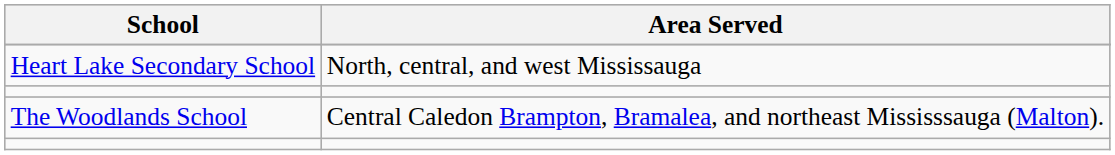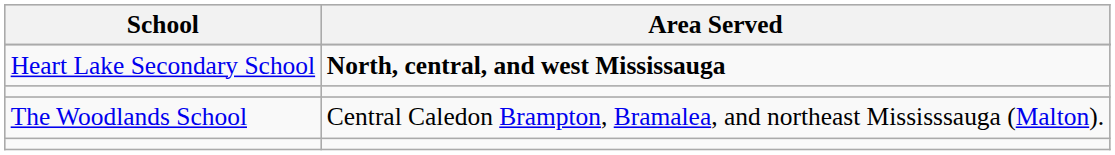(514, 65) normal -> (526, 65) bold
